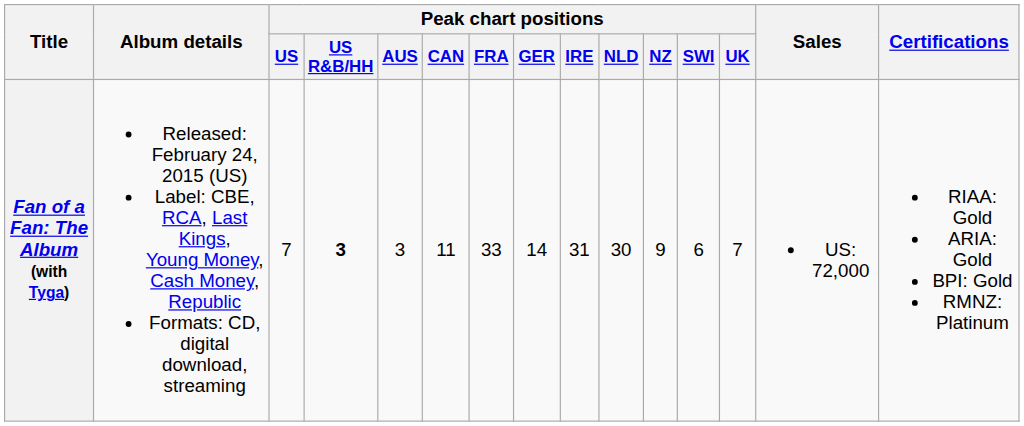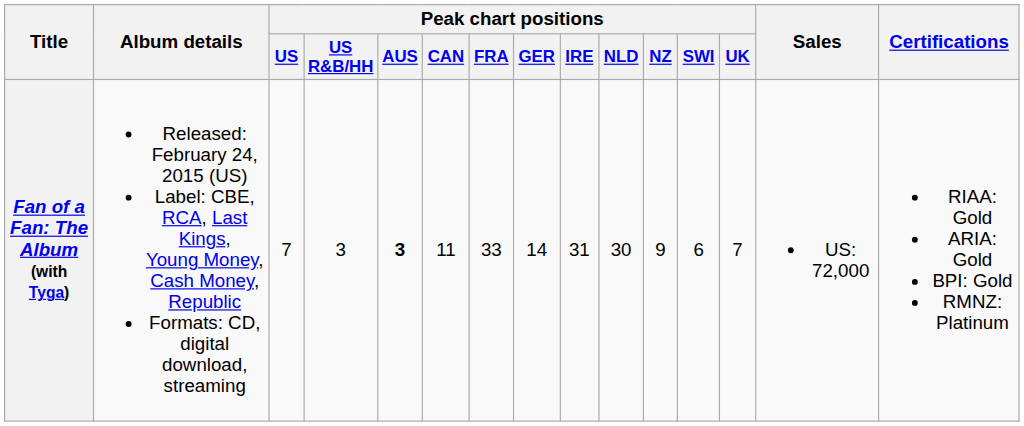(341, 249) bold -> (341, 249) normal
(400, 249) normal -> (400, 249) bold
